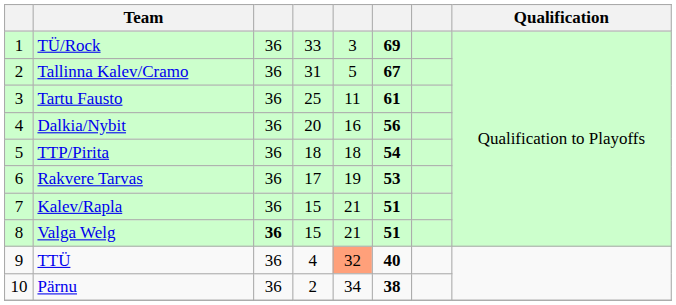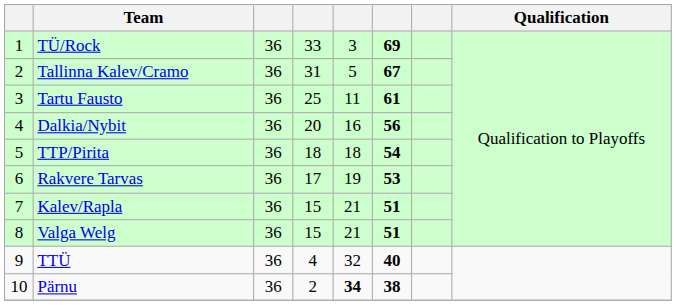(273, 233) bold -> (273, 233) normal
(352, 260) lightsalmon background -> (352, 260) no background
(352, 286) normal -> (352, 286) bold
